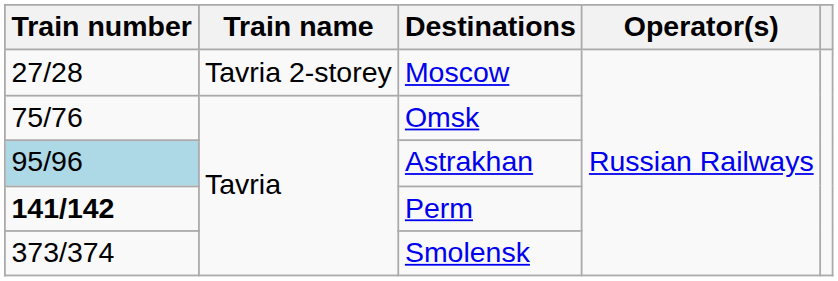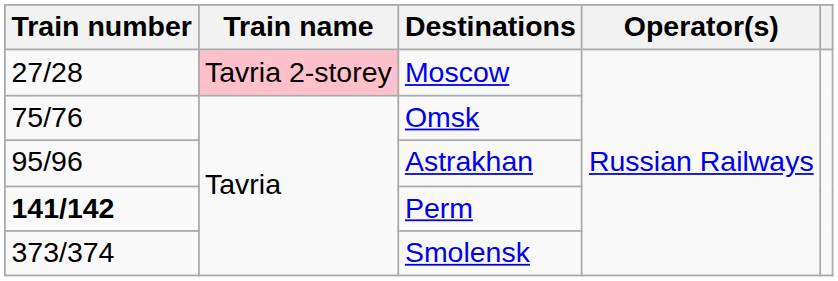(298, 72) no background -> (298, 72) pink background
(47, 162) lightblue background -> (47, 162) no background
